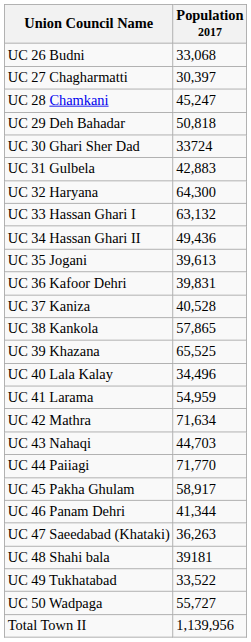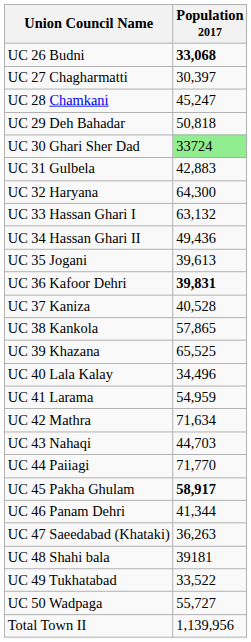(210, 55) normal -> (210, 55) bold
(210, 146) no background -> (210, 146) lightgreen background
(210, 283) normal -> (210, 283) bold
(210, 489) normal -> (210, 489) bold
